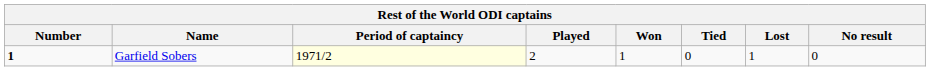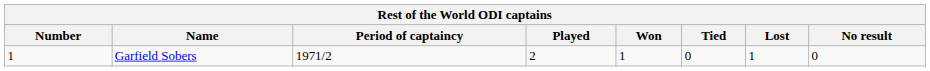(11, 55) bold -> (11, 55) normal
(314, 55) lightyellow background -> (314, 55) no background
